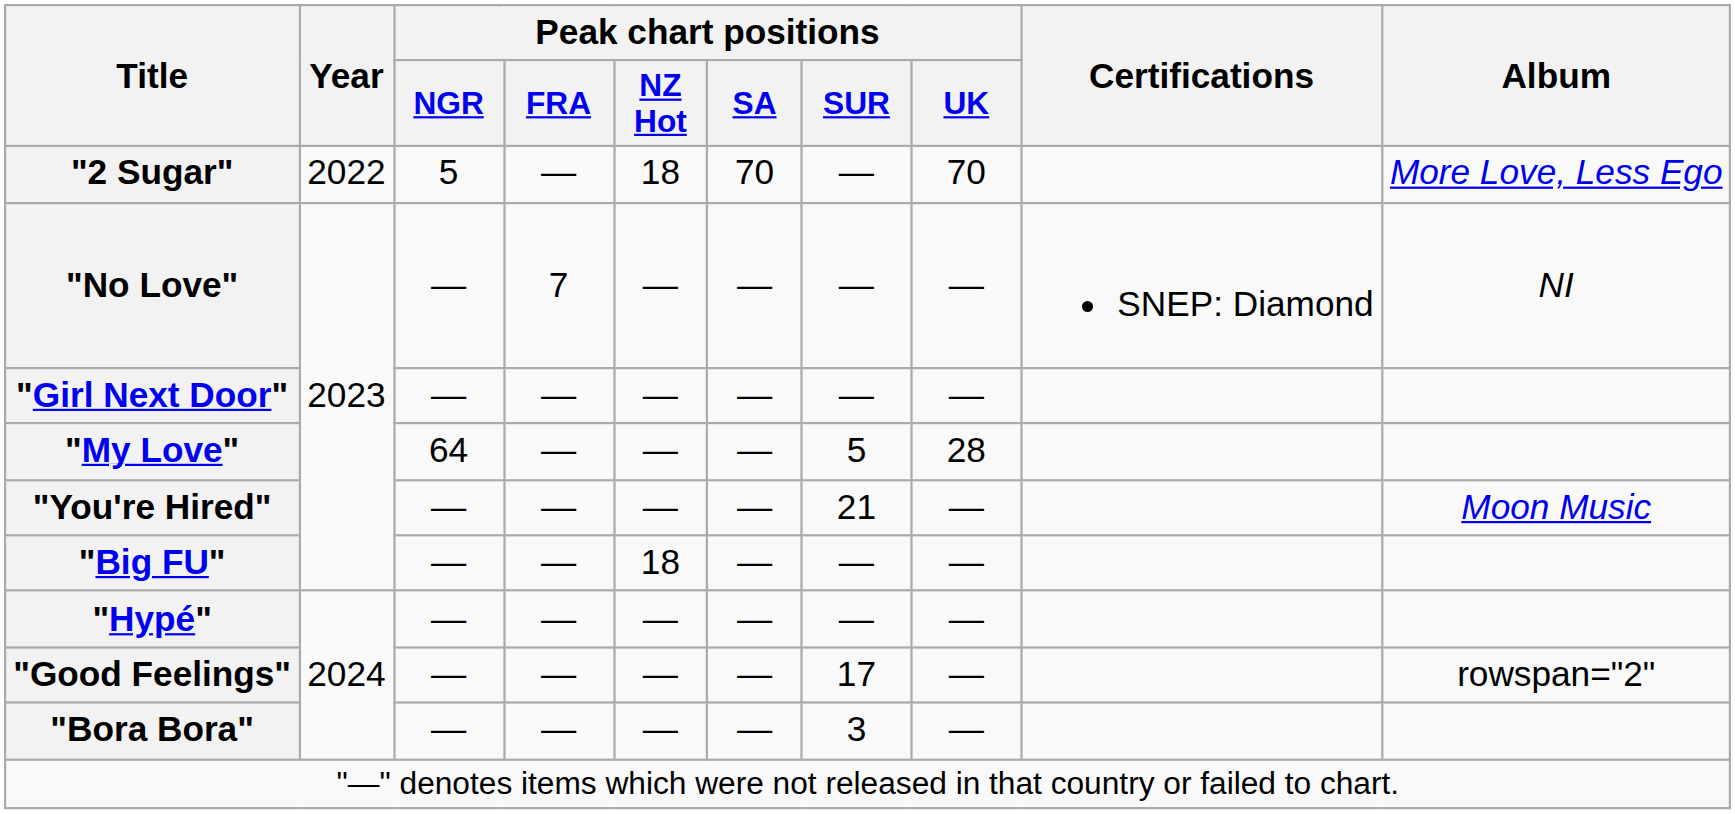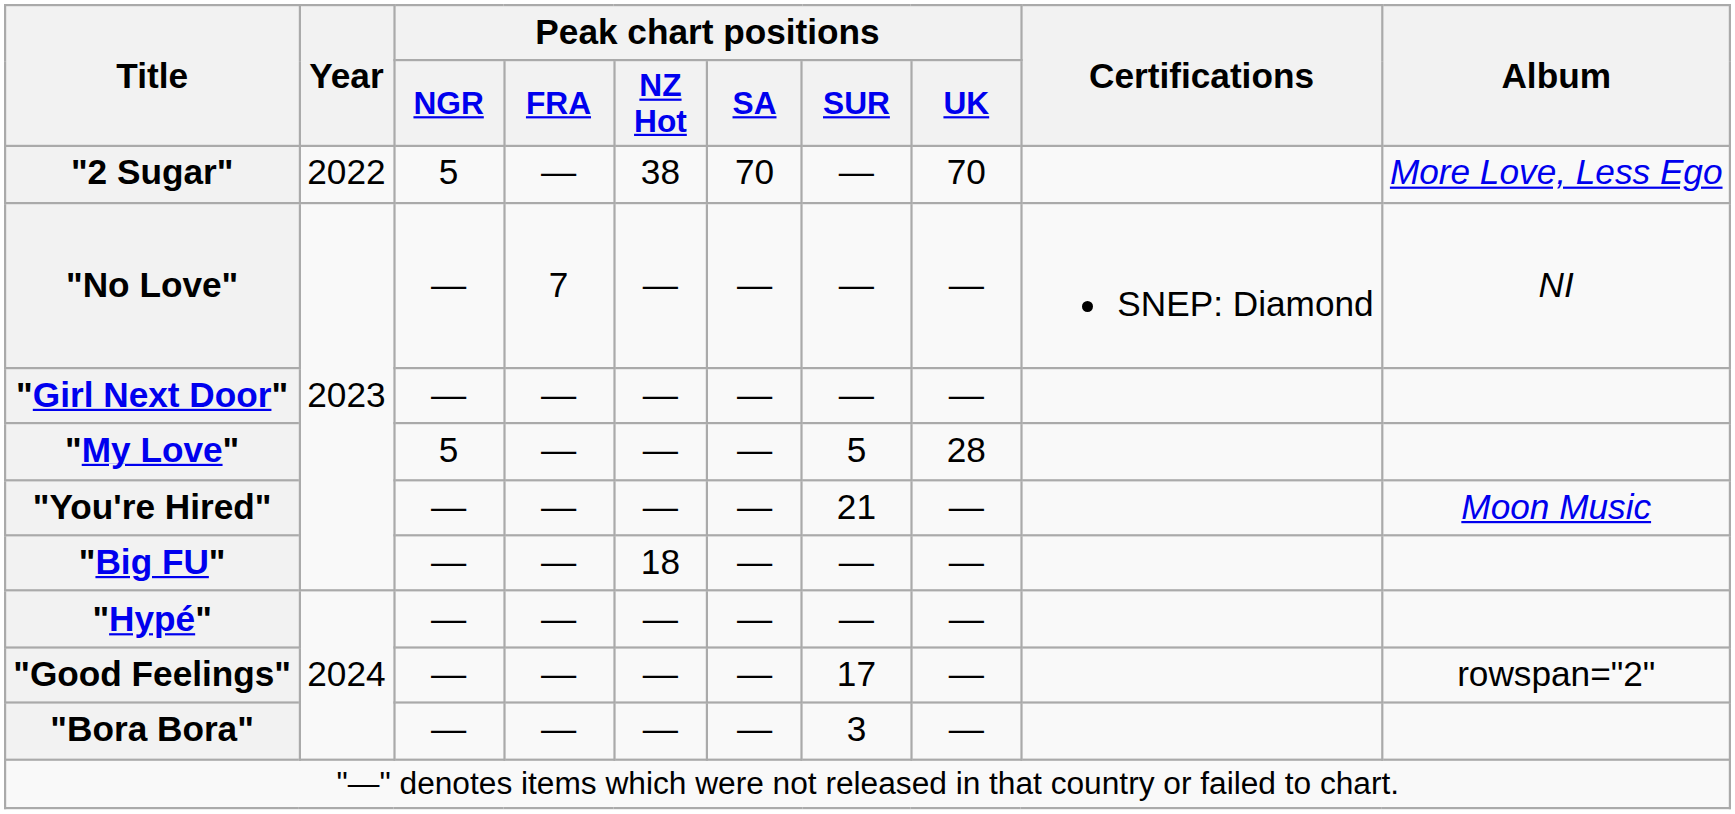(660, 173) 18 -> (660, 173) 38
(449, 450) 64 -> (449, 450) 5
